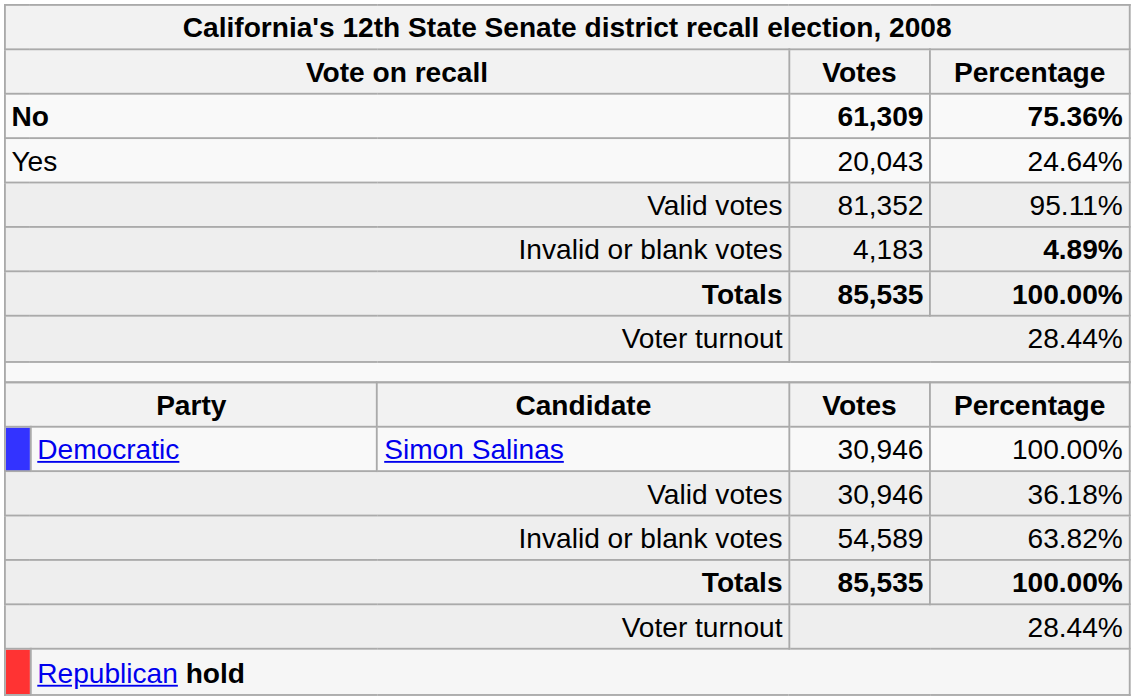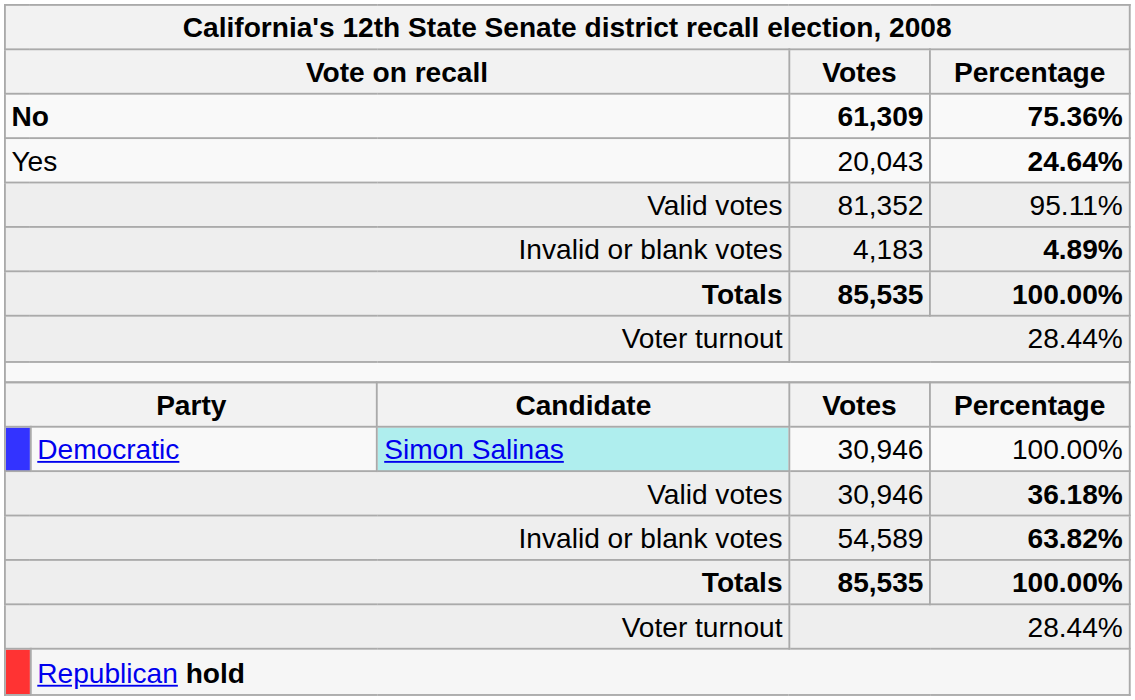(1075, 161) normal -> (1075, 161) bold
(474, 449) no background -> (474, 449) paleturquoise background
(1075, 494) normal -> (1075, 494) bold
(1075, 539) normal -> (1075, 539) bold
